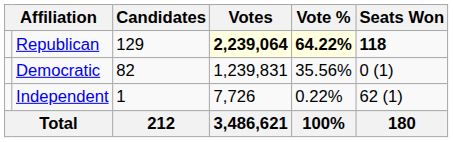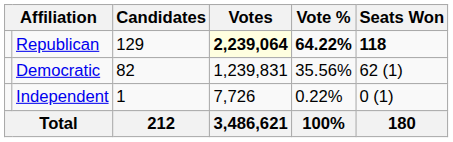(324, 44) lightyellow background -> (324, 44) no background
(377, 70) 0 (1) -> (381, 70) 62 (1)
(381, 96) 62 (1) -> (377, 96) 0 (1)
